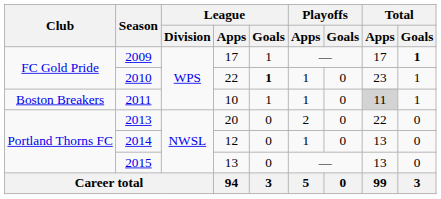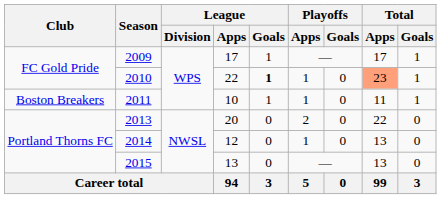(417, 57) bold -> (417, 57) normal
(380, 78) no background -> (380, 78) lightsalmon background
(380, 99) lightgrey background -> (380, 99) no background
